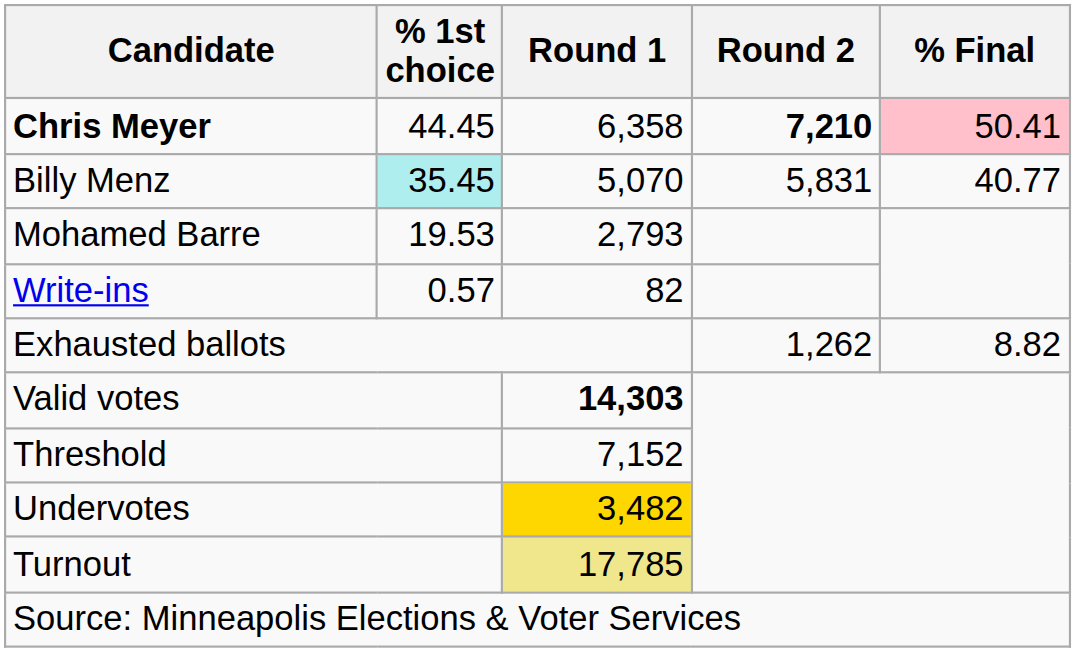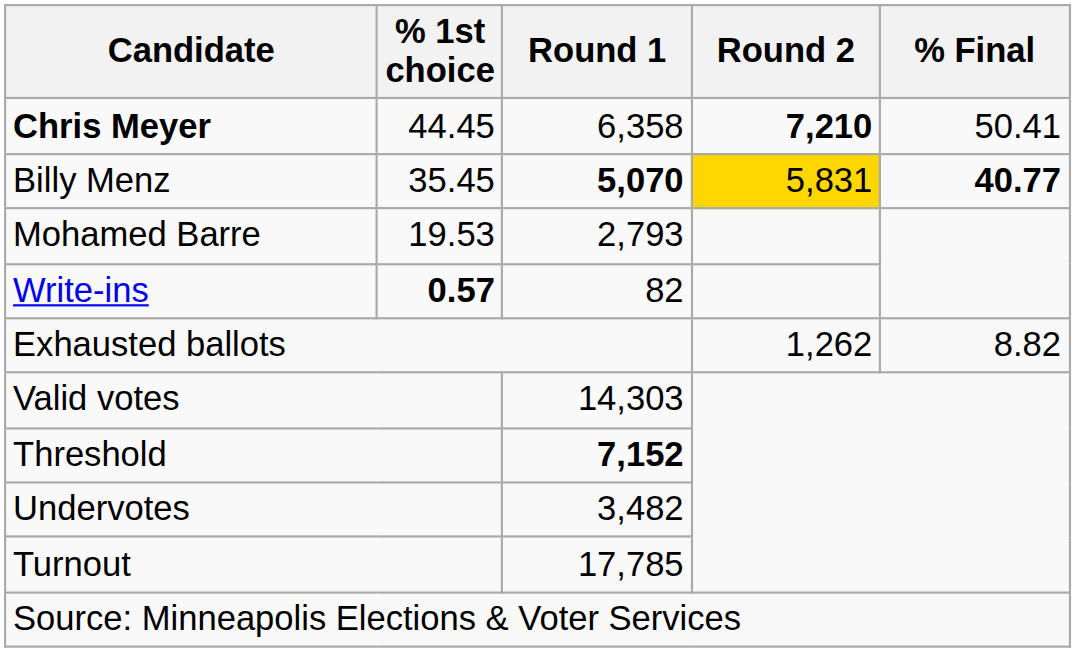(1018, 125) pink background -> (1018, 125) no background
(452, 180) paleturquoise background -> (452, 180) no background
(640, 180) normal -> (640, 180) bold
(829, 180) no background -> (829, 180) gold background
(1018, 180) normal -> (1018, 180) bold
(461, 290) normal -> (461, 290) bold
(631, 399) bold -> (631, 399) normal
(640, 454) normal -> (640, 454) bold
(640, 509) gold background -> (640, 509) no background
(631, 564) khaki background -> (631, 564) no background
